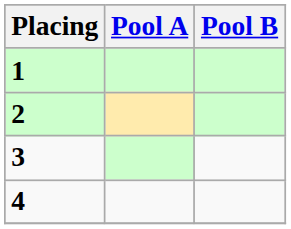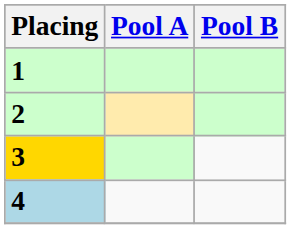(18, 157) no background -> (18, 157) gold background
(18, 200) no background -> (18, 200) lightblue background
